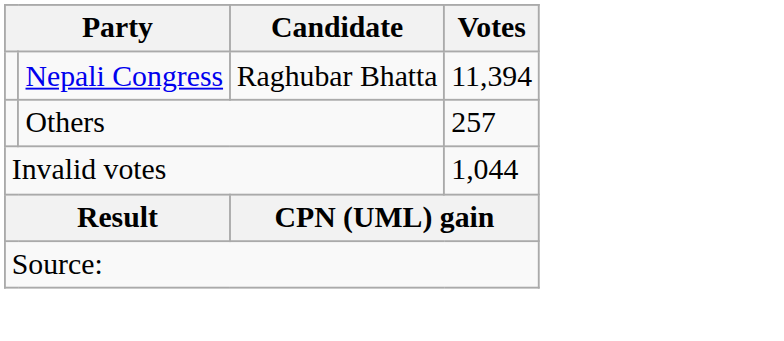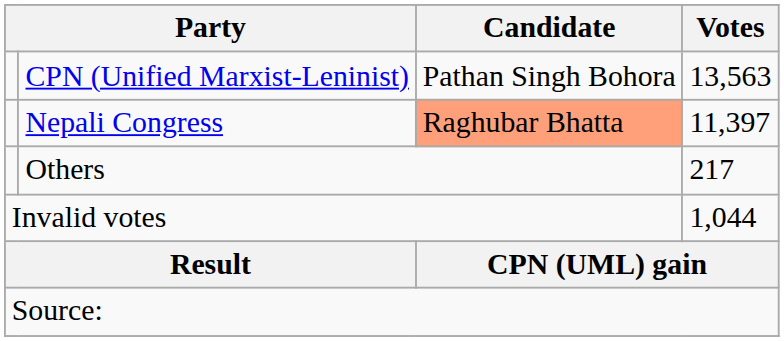+ row: (217, 75)
(337, 75) no background -> (523, 122) lightsalmon background
(492, 75) 11,394 -> (730, 122) 11,397
(474, 122) 257 -> (712, 169) 217
